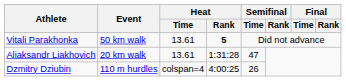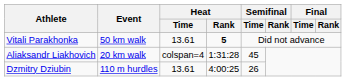(183, 55) 13.61 -> (183, 55) colspan=4
(254, 55) 47 -> (254, 55) 45
(183, 69) colspan=4 -> (183, 69) 13.61
